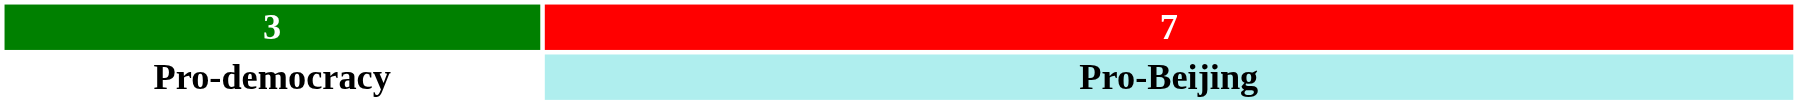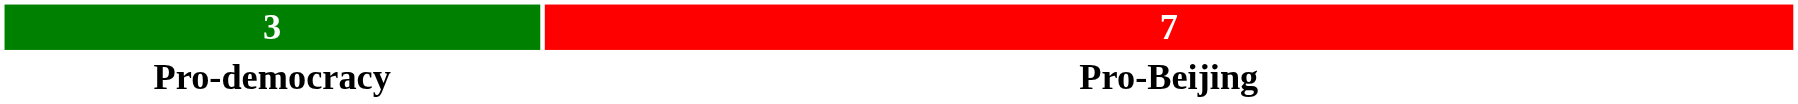(1169, 76) paleturquoise background -> (1169, 76) no background
